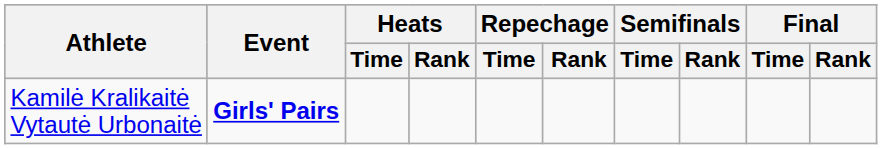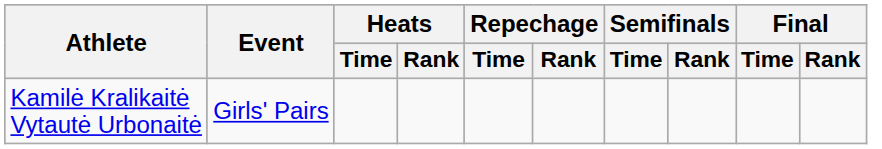(276, 111) bold -> (271, 111) normal
